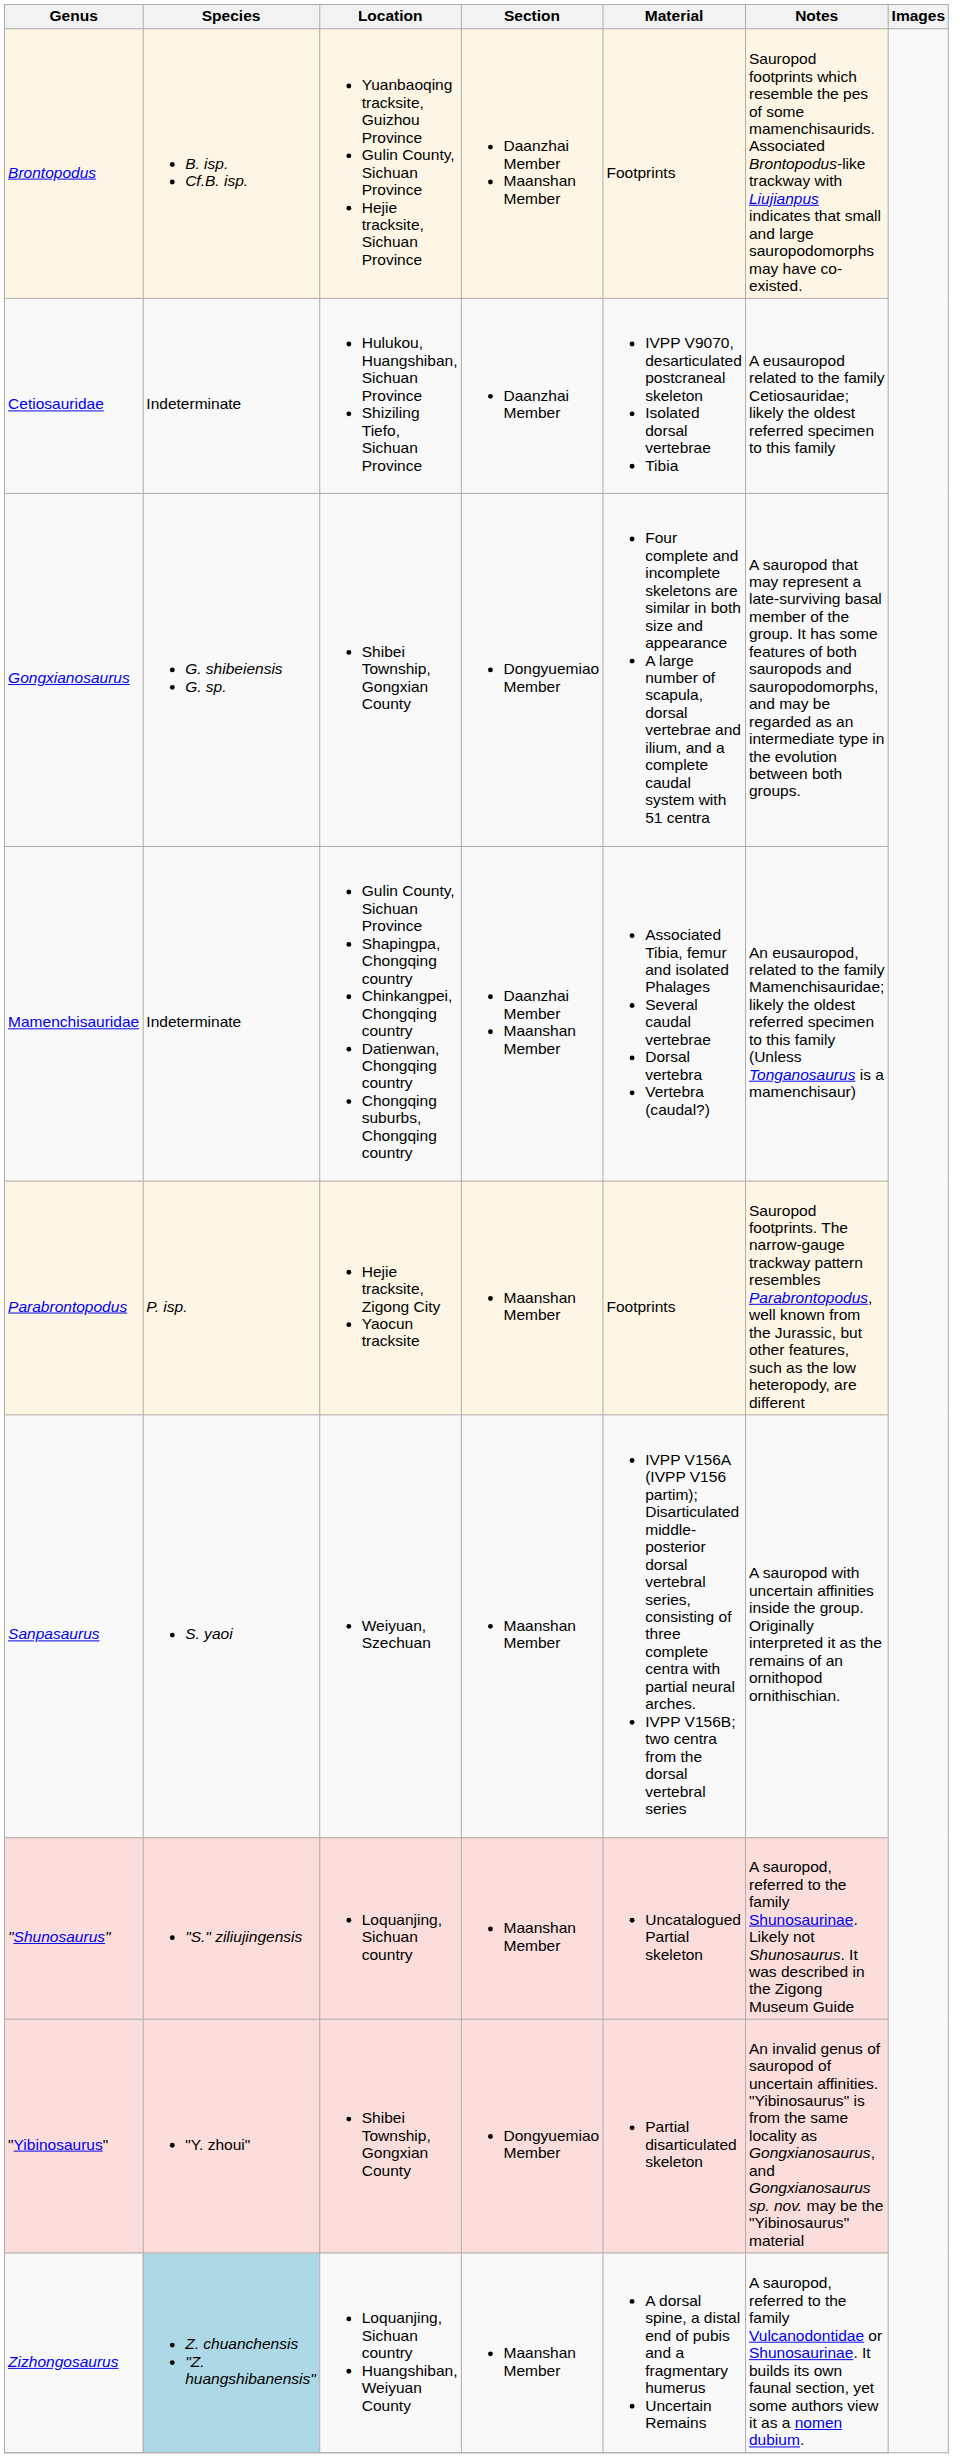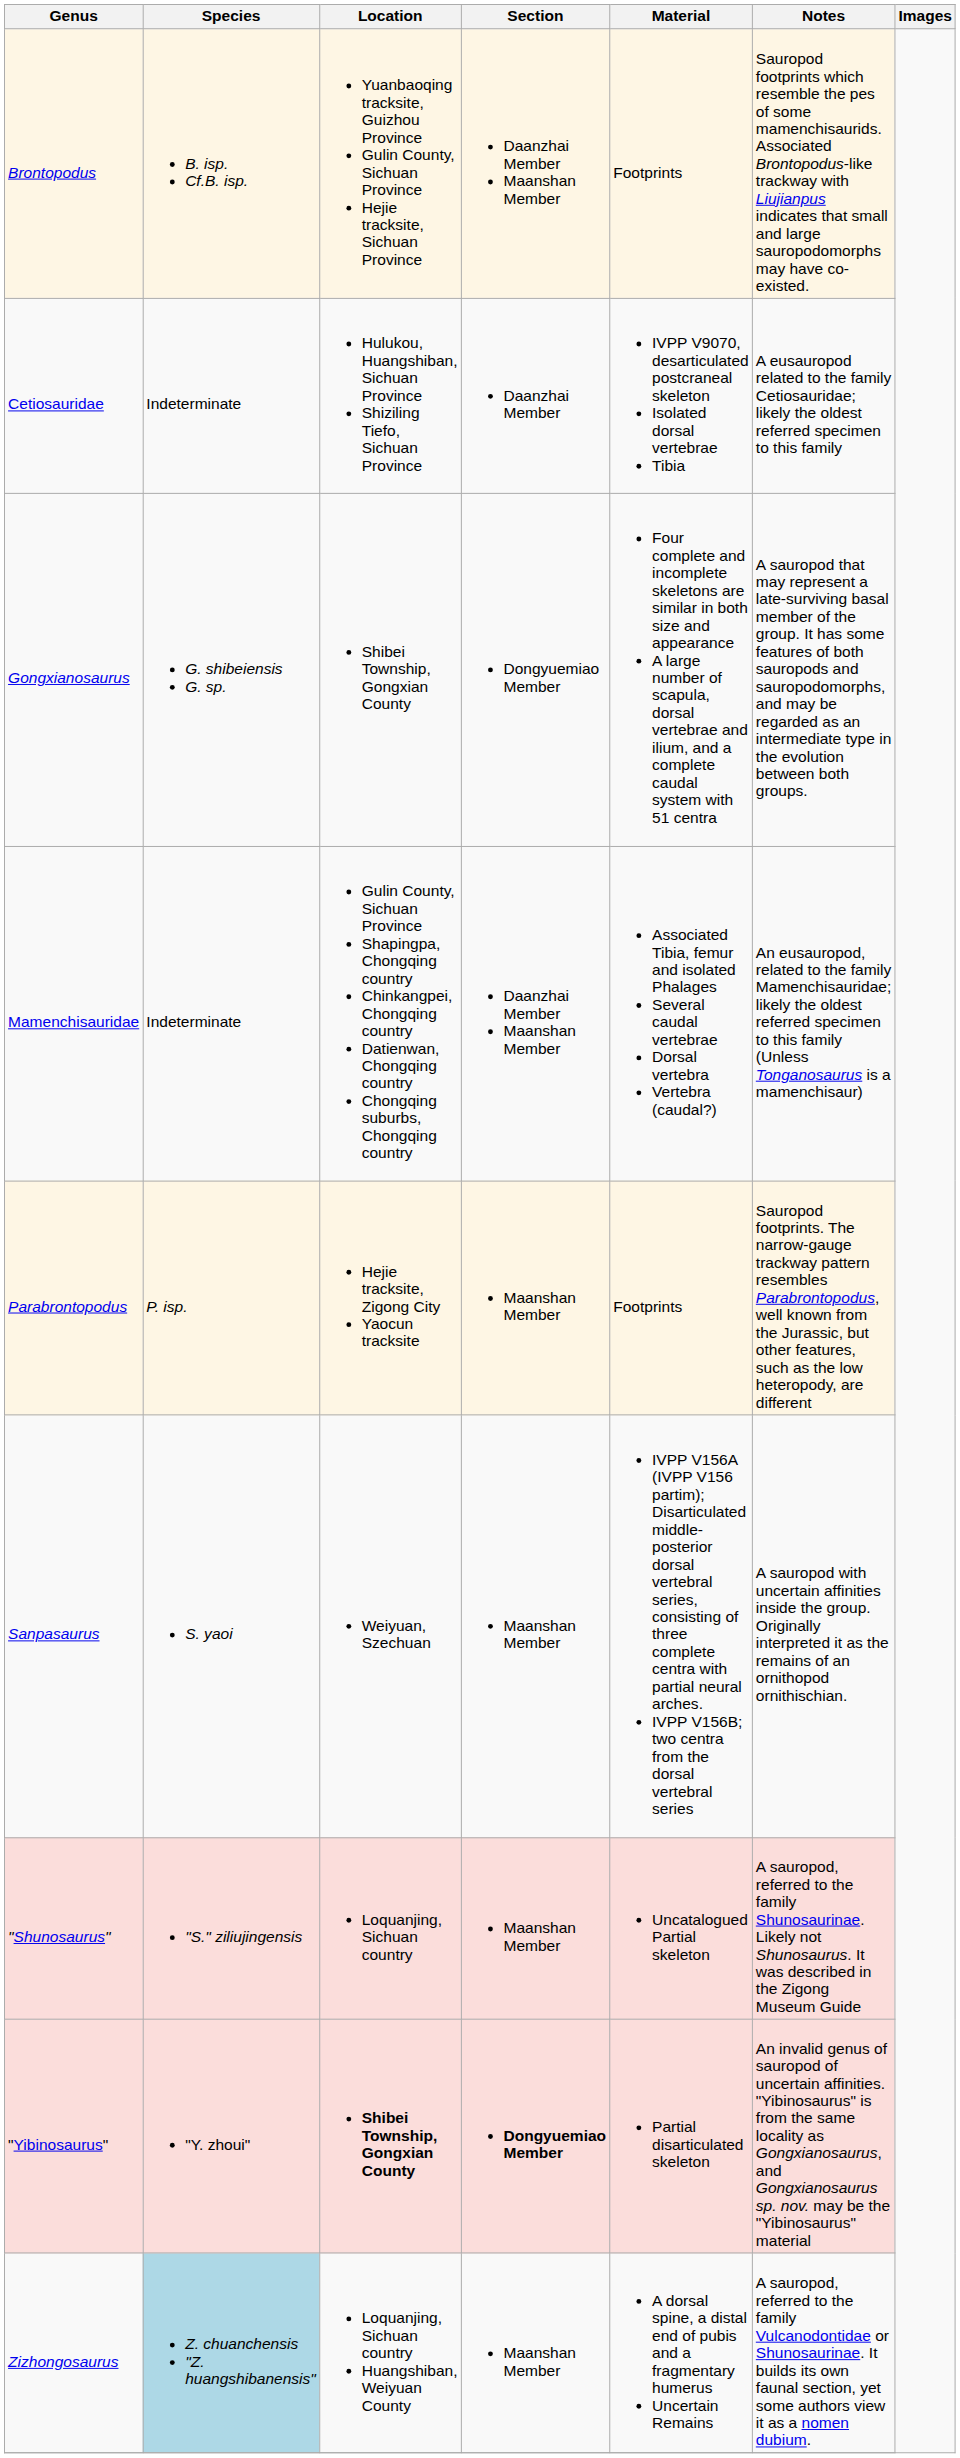(390, 2145) normal -> (390, 2145) bold
(532, 2145) normal -> (535, 2145) bold
